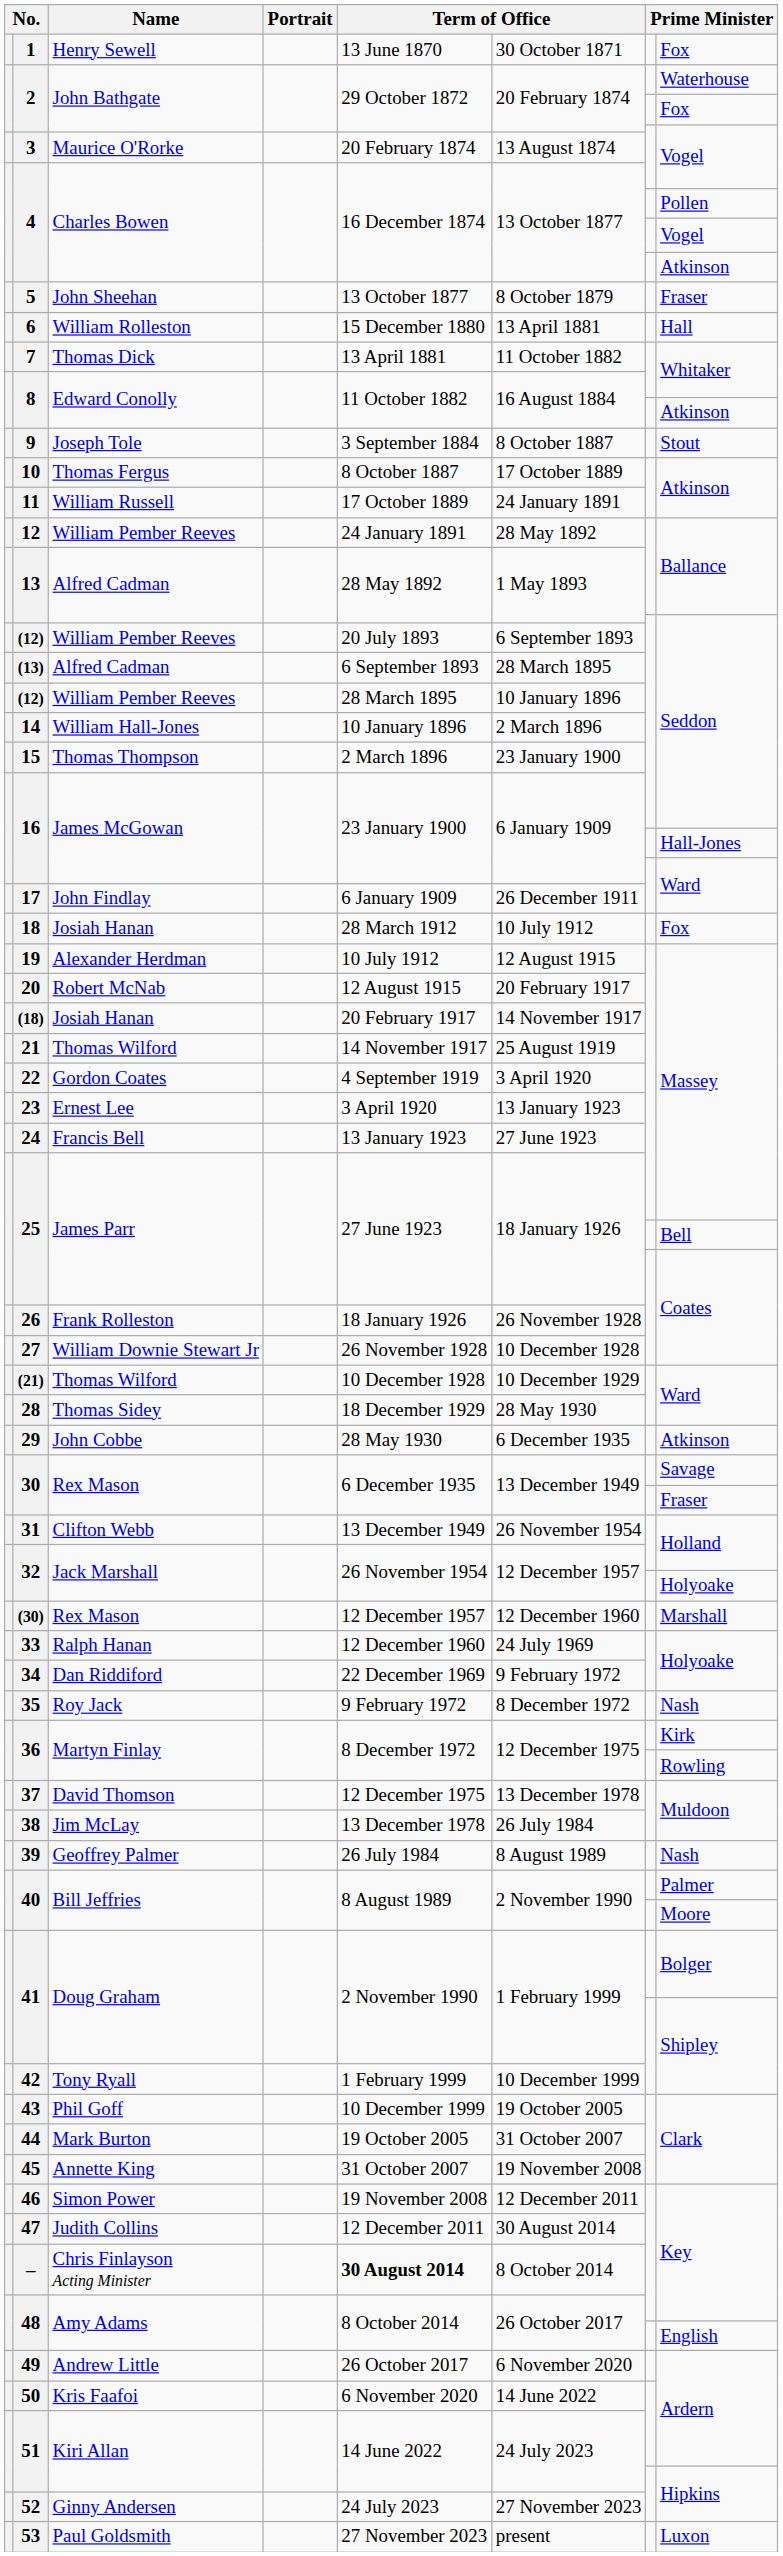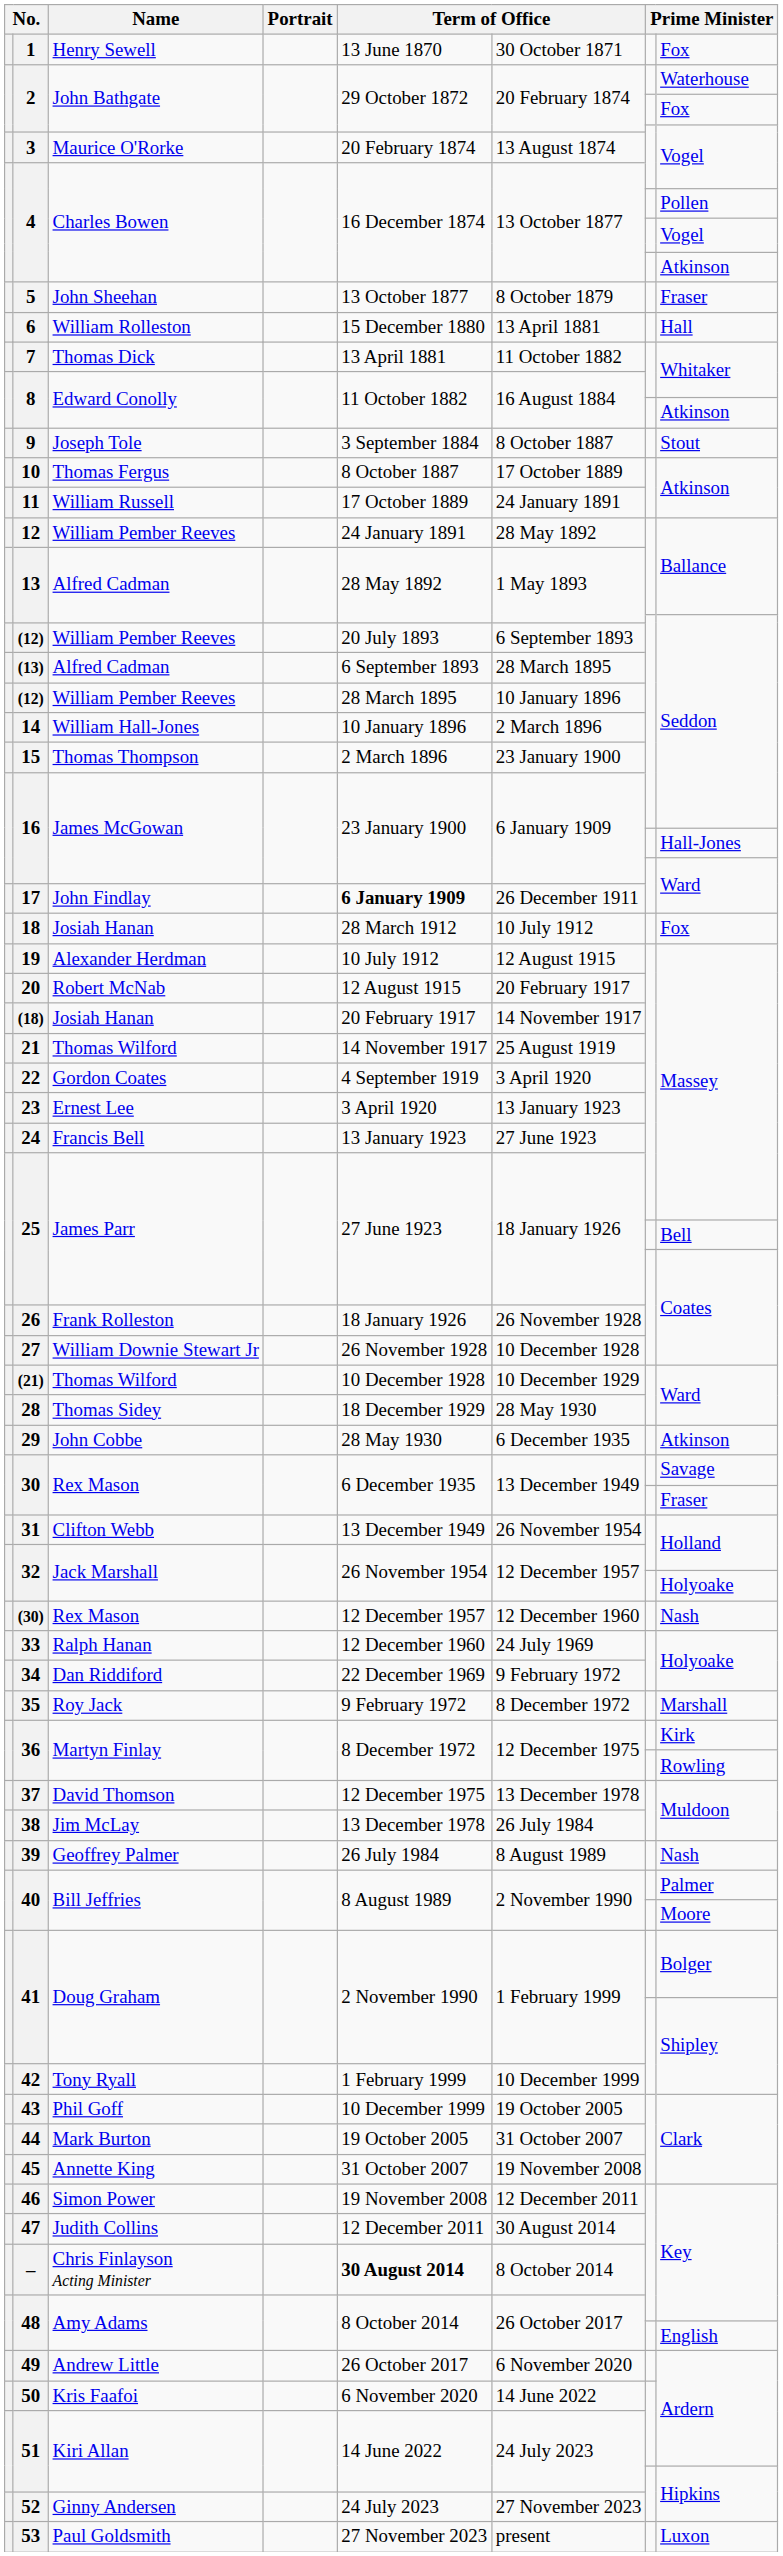(399, 898) normal -> (403, 898) bold
(694, 1615) Marshall -> (680, 1615) Nash
(680, 1705) Nash -> (694, 1705) Marshall
